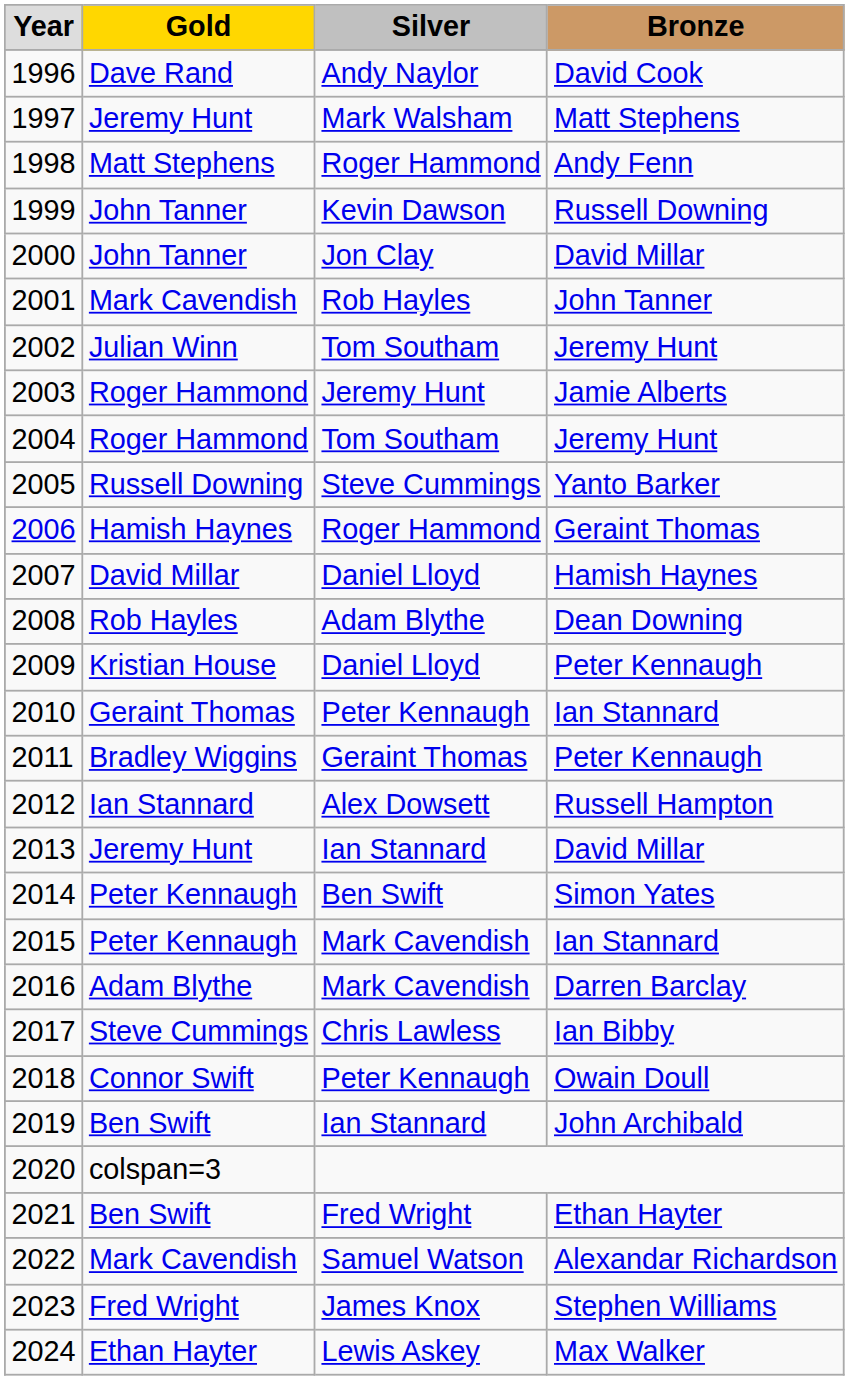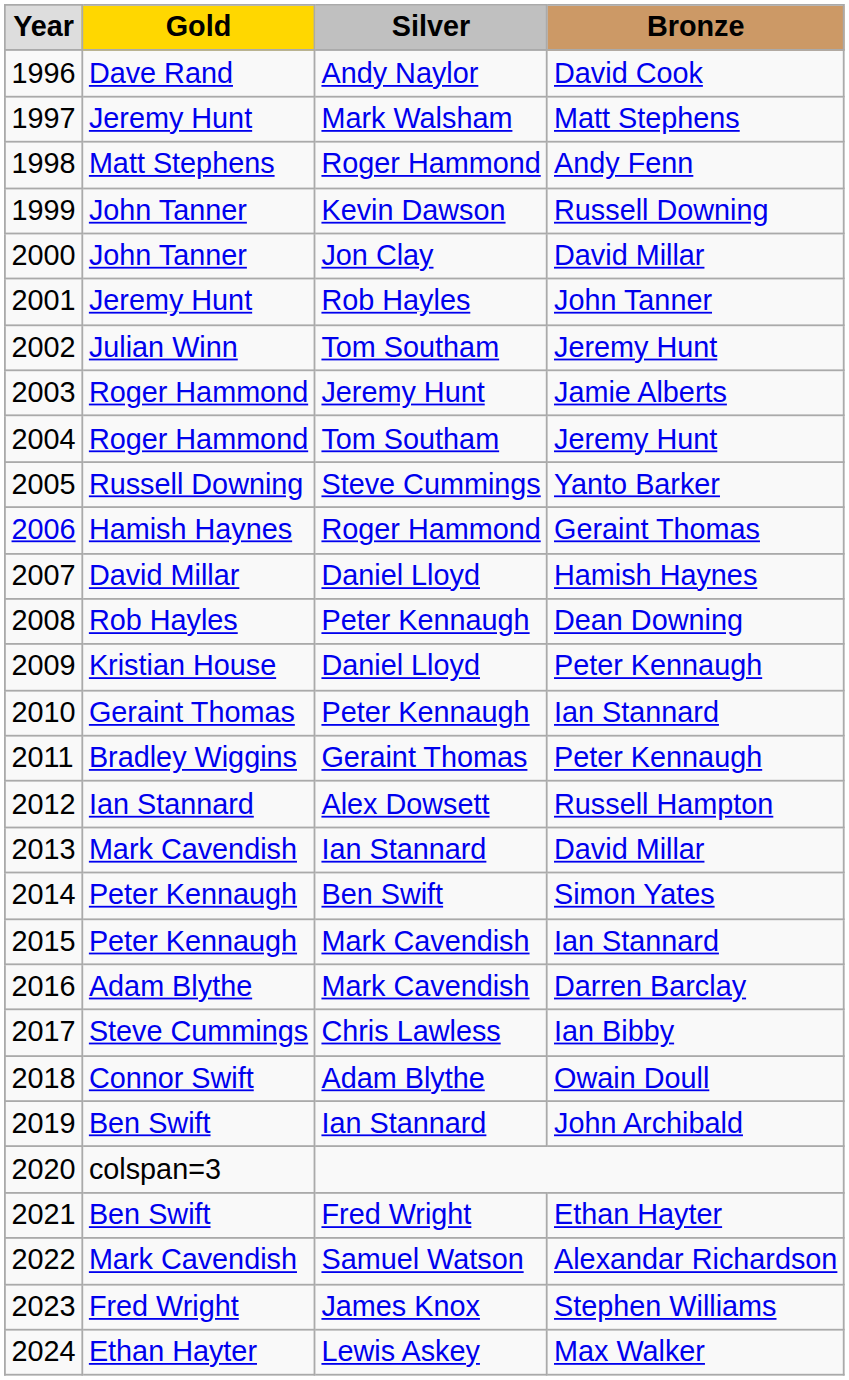(193, 301) Mark Cavendish -> (171, 301) Jeremy Hunt
(403, 621) Adam Blythe -> (426, 621) Peter Kennaugh
(171, 849) Jeremy Hunt -> (193, 849) Mark Cavendish
(426, 1077) Peter Kennaugh -> (403, 1077) Adam Blythe
